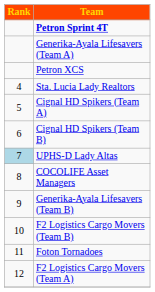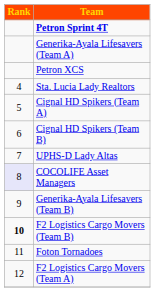(19, 155) lightblue background -> (19, 155) no background
(19, 177) no background -> (19, 177) lavender background
(19, 231) normal -> (19, 231) bold
